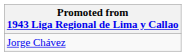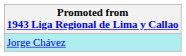(36, 42) no background -> (36, 42) paleturquoise background
